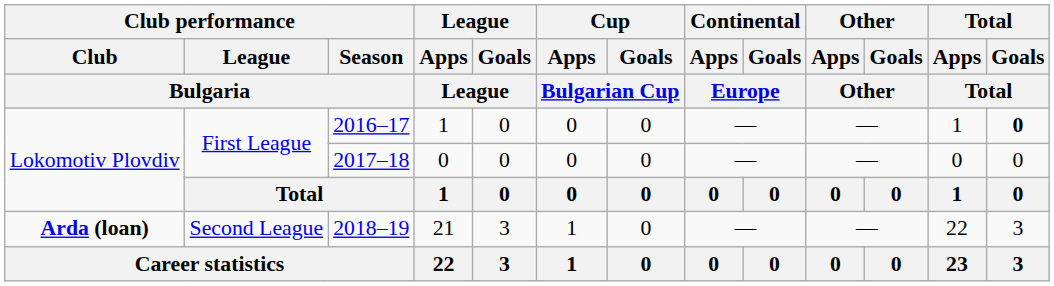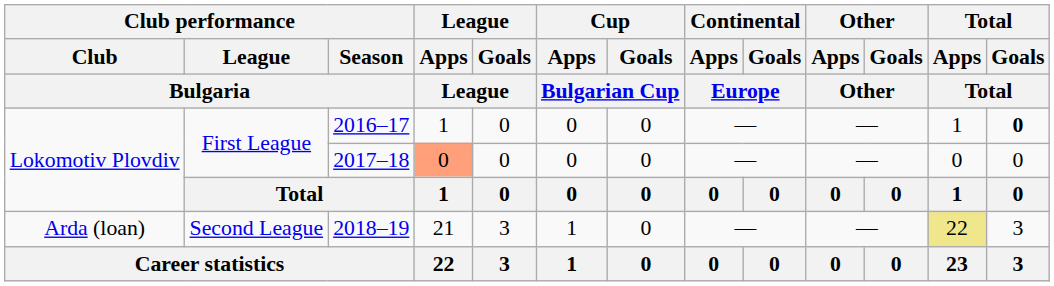(444, 159) no background -> (444, 159) lightsalmon background
(95, 228) bold -> (95, 228) normal
(957, 228) no background -> (957, 228) khaki background
